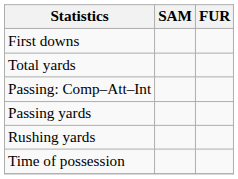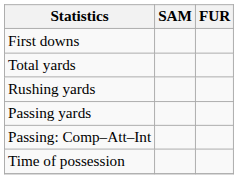rows swapped: (52, 137) <-> (80, 89)
